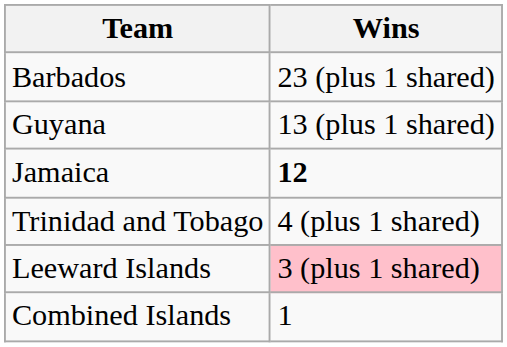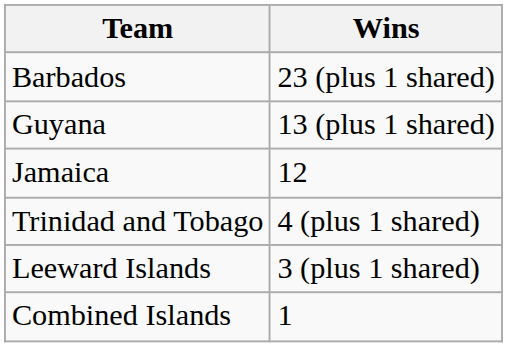(293, 172) bold -> (293, 172) normal
(379, 268) pink background -> (379, 268) no background
